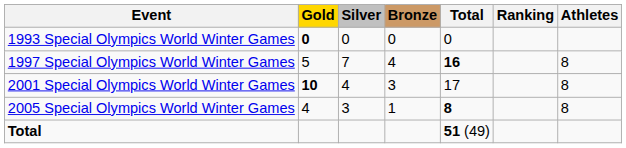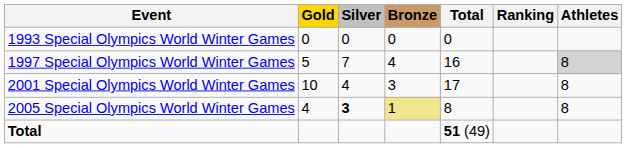(306, 39) bold -> (306, 39) normal
(452, 62) bold -> (452, 62) normal
(565, 62) no background -> (565, 62) lightgrey background
(310, 85) bold -> (310, 85) normal
(345, 108) normal -> (345, 108) bold
(392, 108) no background -> (392, 108) khaki background
(448, 108) bold -> (448, 108) normal
